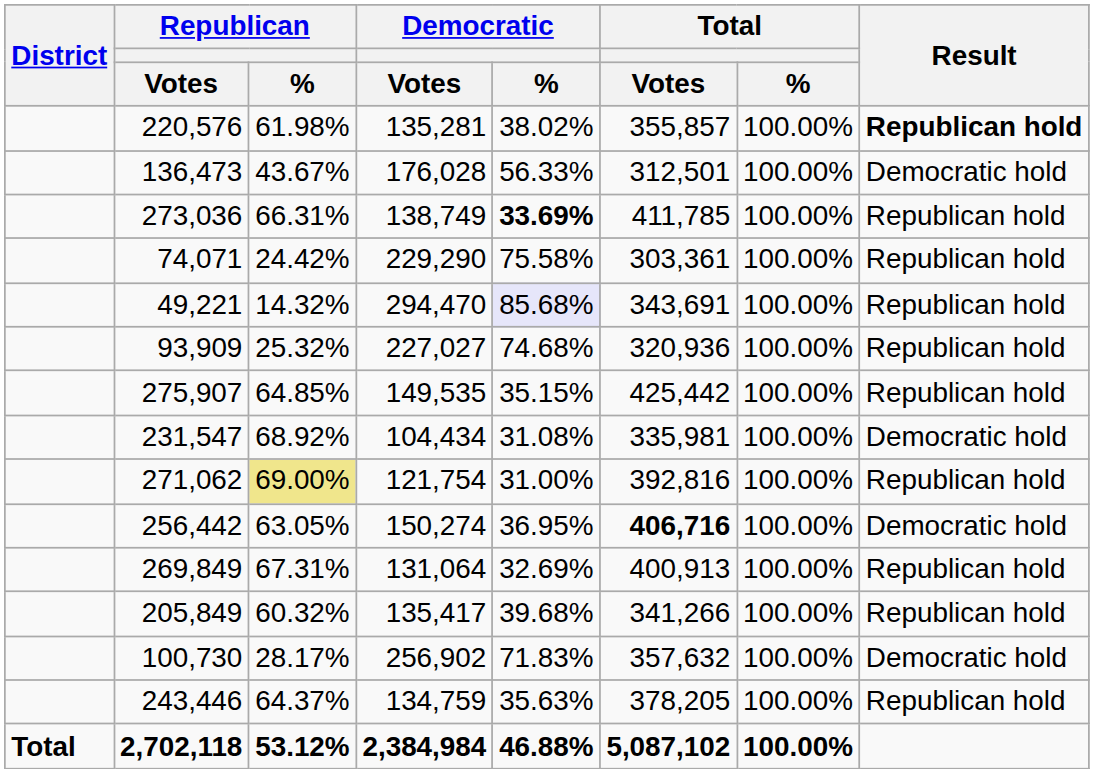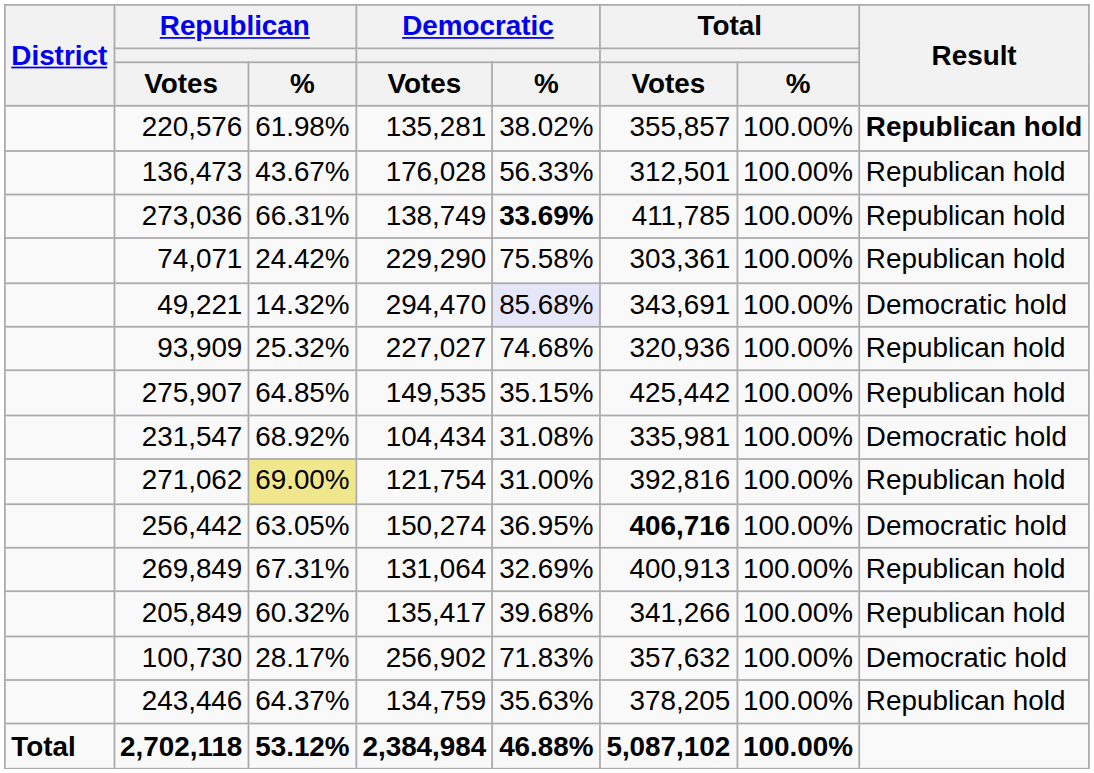(966, 171) Democratic hold -> (966, 171) Republican hold
(966, 304) Republican hold -> (966, 304) Democratic hold
